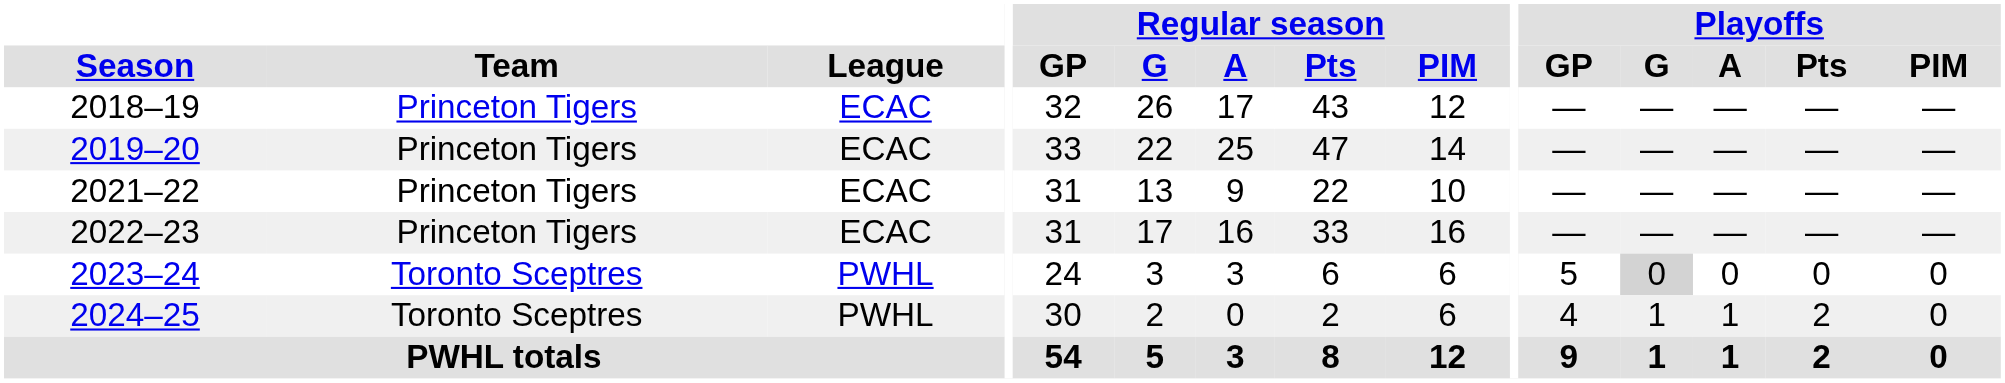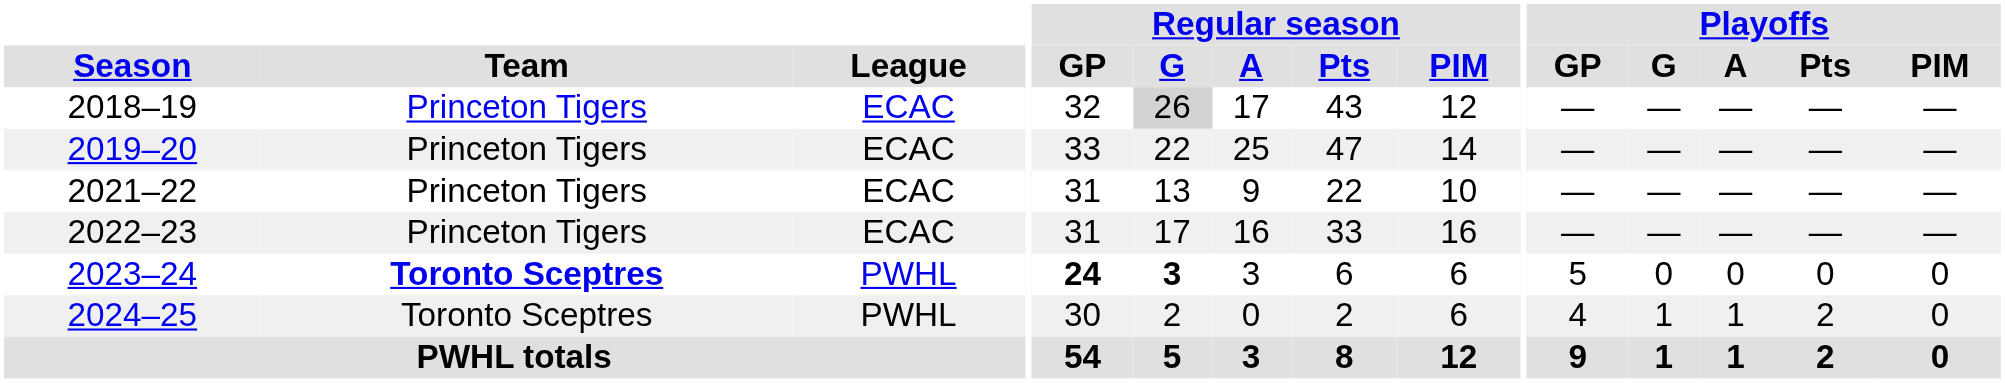(1155, 107) no background -> (1172, 107) lightgrey background
(517, 273) normal -> (527, 273) bold
(1063, 273) normal -> (1082, 273) bold
(1155, 273) normal -> (1172, 273) bold
(1657, 273) lightgrey background -> (1664, 273) no background
